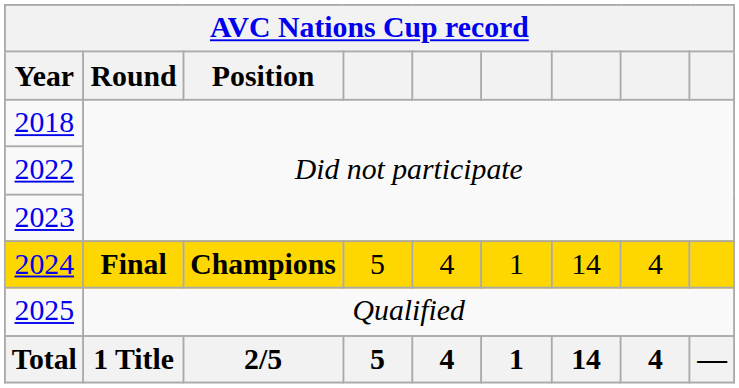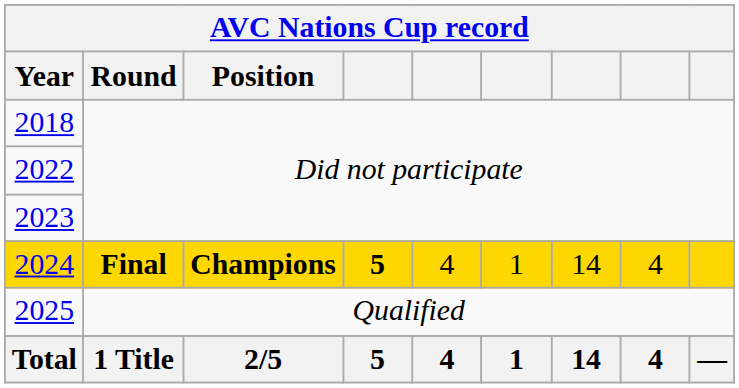(377, 264) normal -> (377, 264) bold
